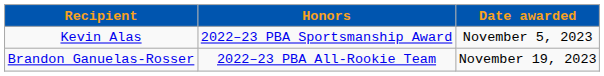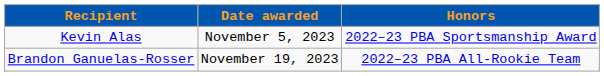columns swapped: (327, 16) <-> (528, 16)
